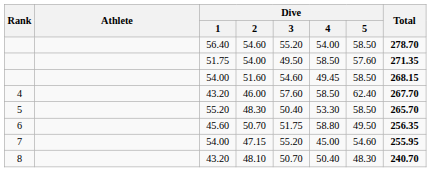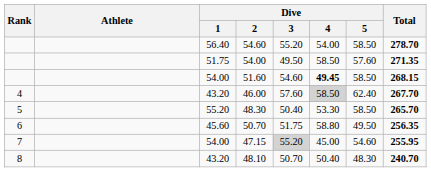(328, 77) normal -> (328, 77) bold
(328, 93) no background -> (328, 93) lightgrey background
(291, 142) no background -> (291, 142) lightgrey background
